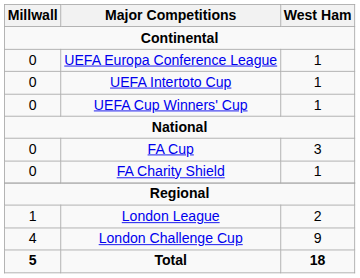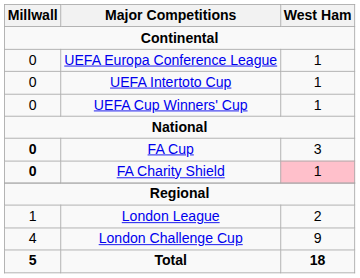(33, 149) normal -> (33, 149) bold
(33, 171) normal -> (33, 171) bold
(318, 171) no background -> (318, 171) pink background
